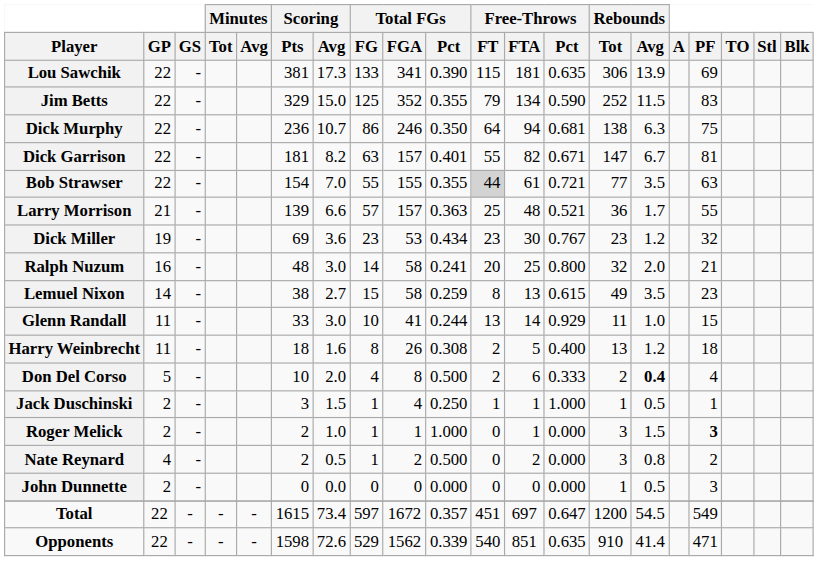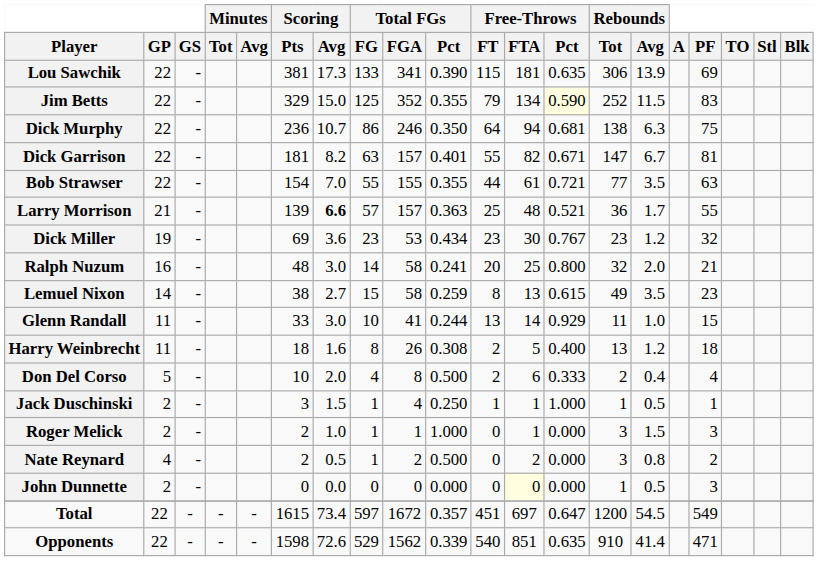(567, 101) no background -> (567, 101) lightyellow background
(492, 183) lightgrey background -> (492, 183) no background
(336, 211) normal -> (336, 211) bold
(655, 376) bold -> (655, 376) normal
(714, 431) bold -> (714, 431) normal
(536, 487) no background -> (536, 487) lightyellow background
